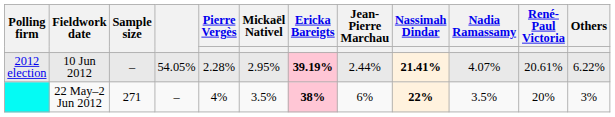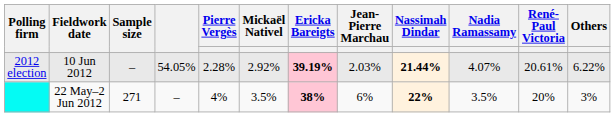(264, 67) 2.95% -> (264, 67) 2.92%
(365, 67) 2.44% -> (365, 67) 2.03%
(421, 67) 21.41% -> (421, 67) 21.44%
